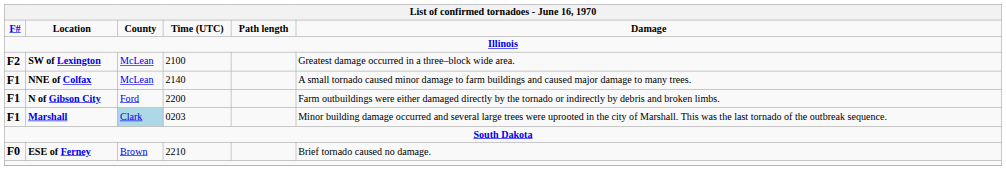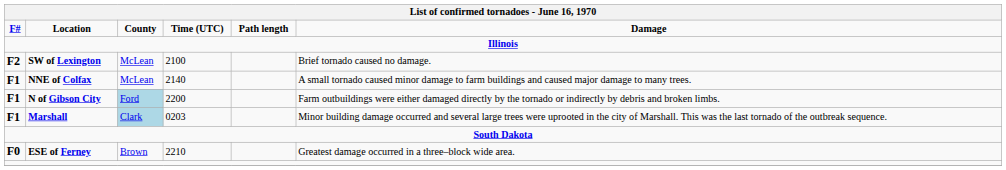(406, 61) Greatest damage occurred in a three–block wide area. -> (365, 61) Brief tornado caused no damage.
(130, 98) no background -> (130, 98) lightblue background
(365, 151) Brief tornado caused no damage. -> (406, 151) Greatest damage occurred in a three–block wide area.
